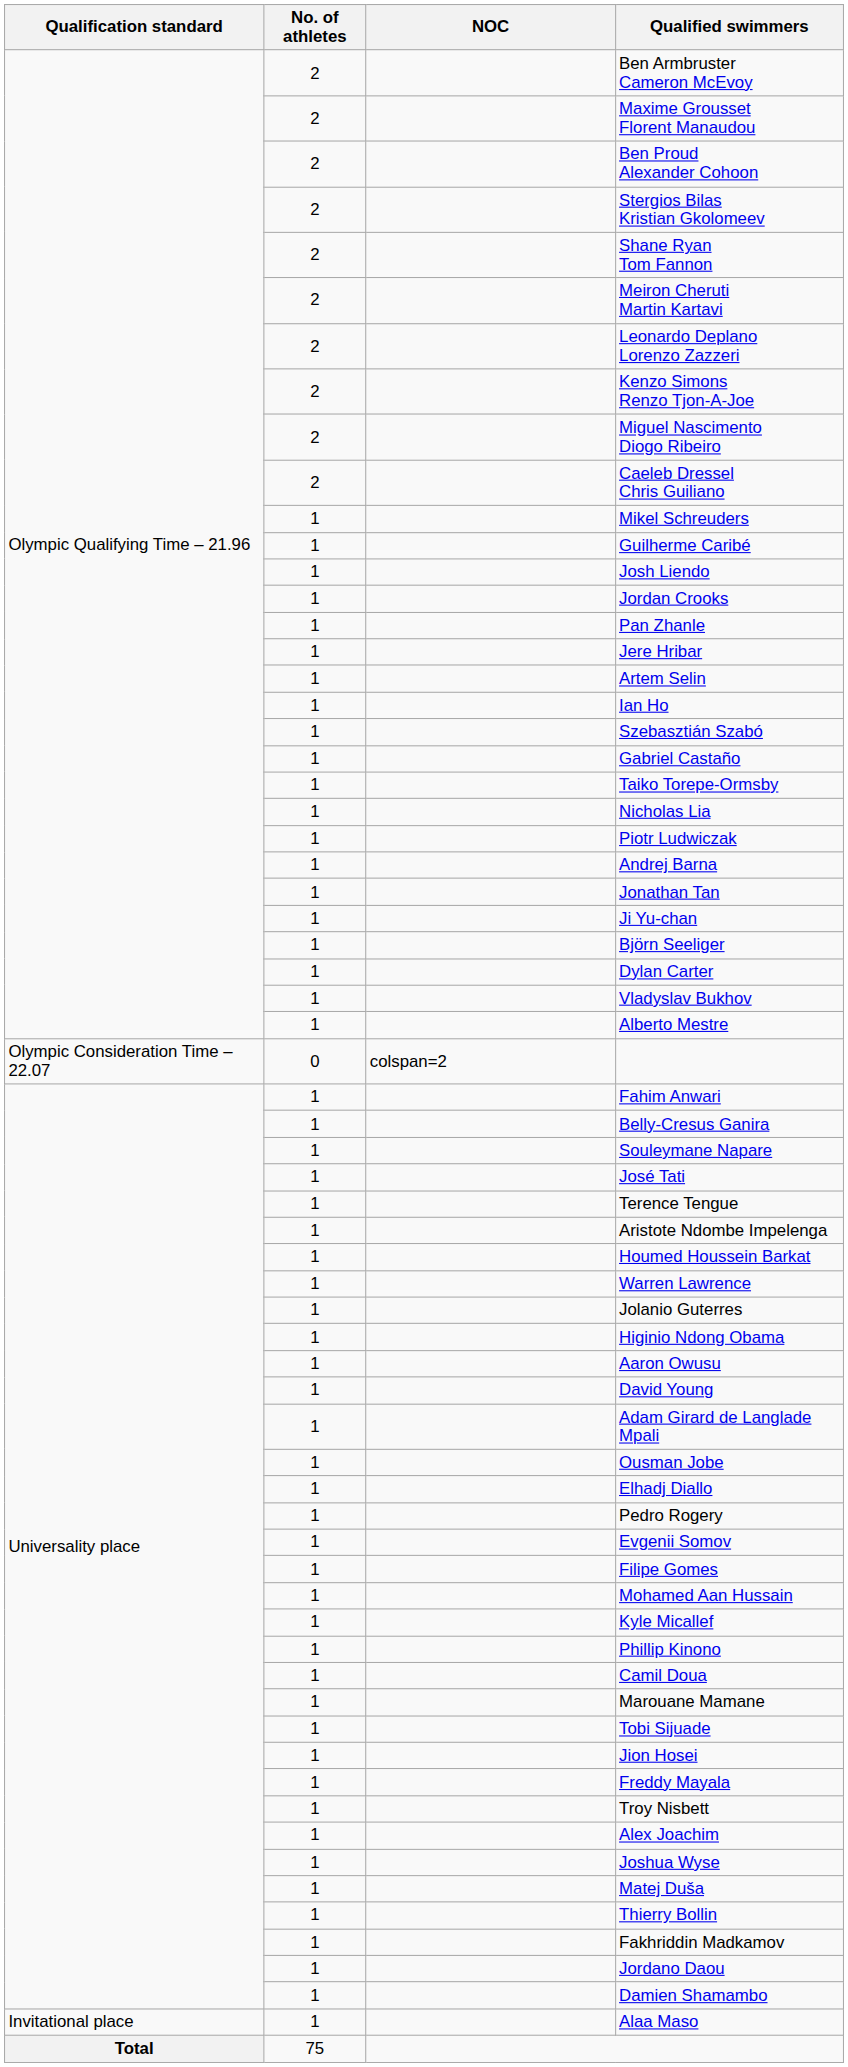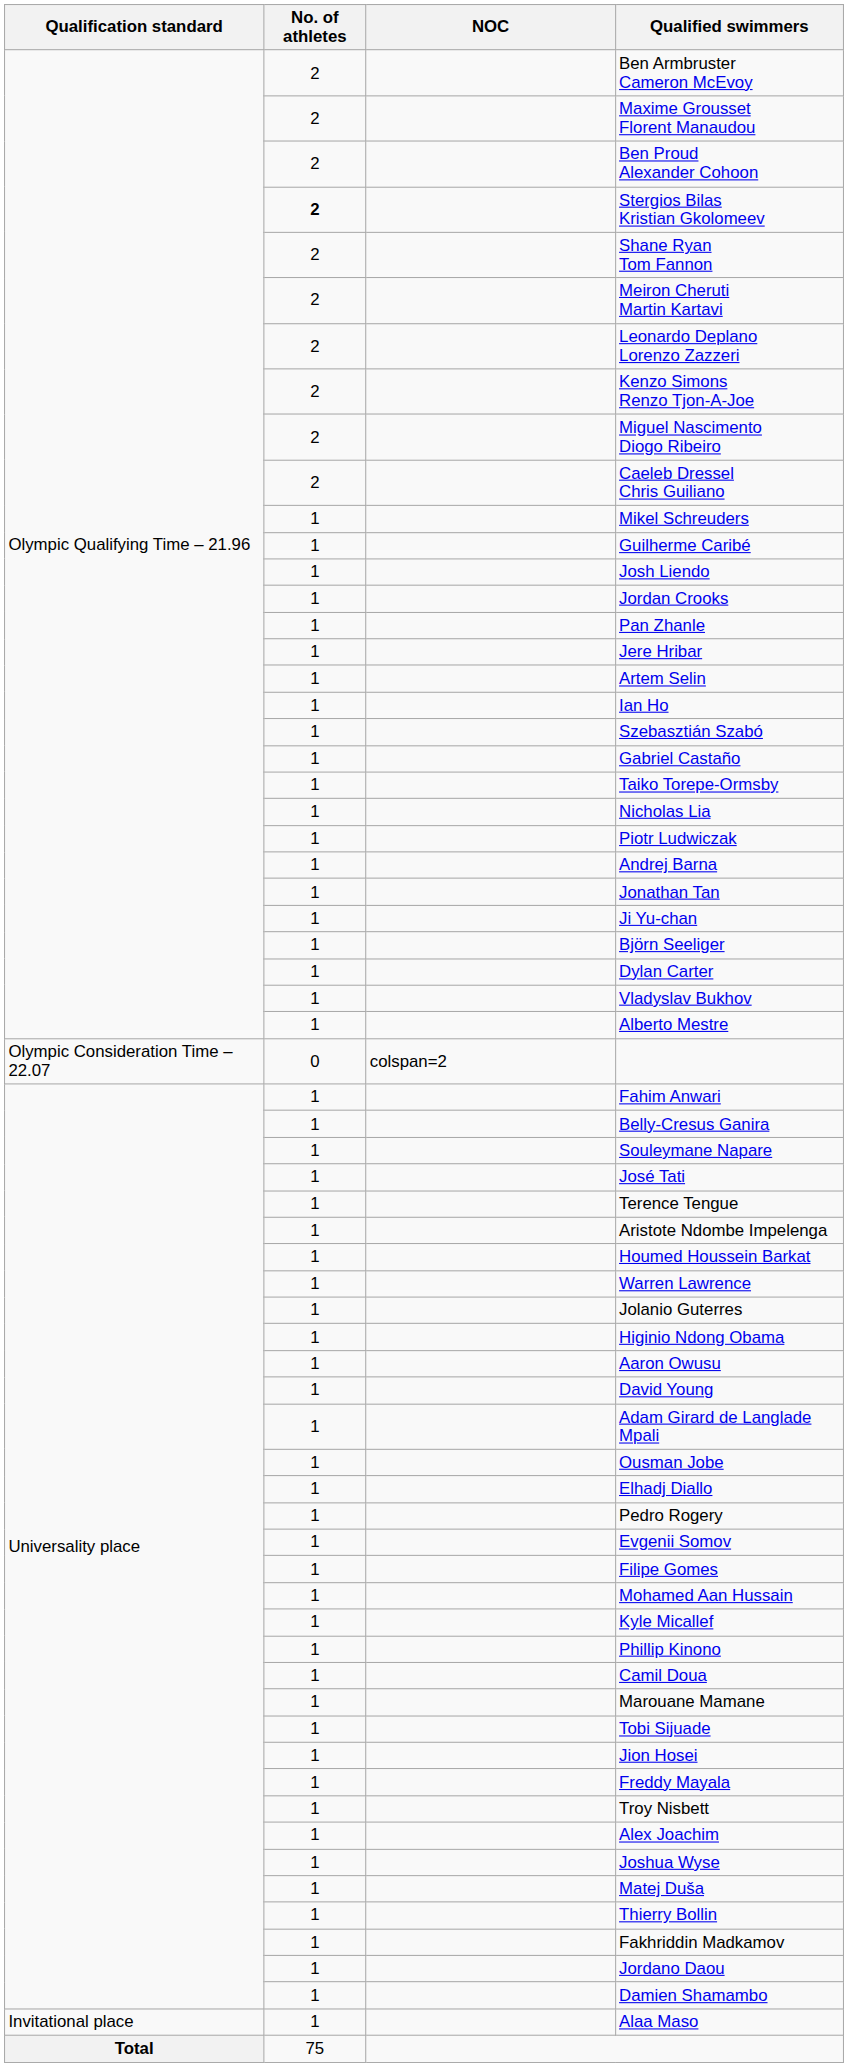(315, 209) normal -> (315, 209) bold
